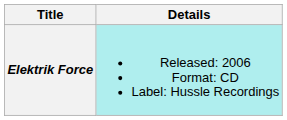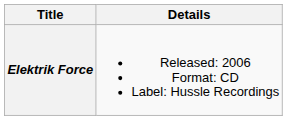(189, 77) paleturquoise background -> (189, 77) no background
